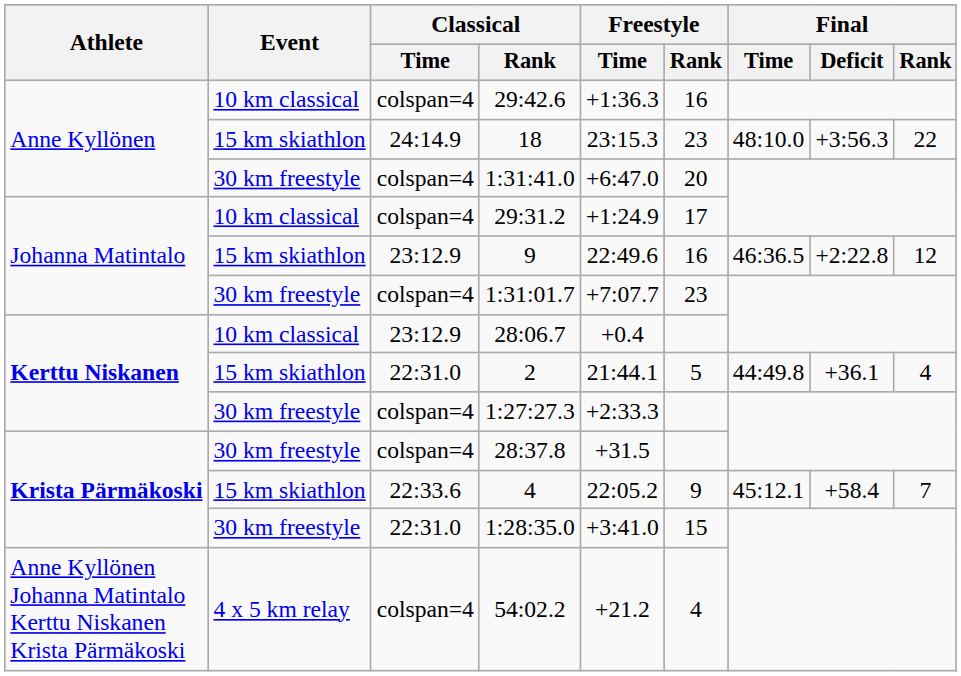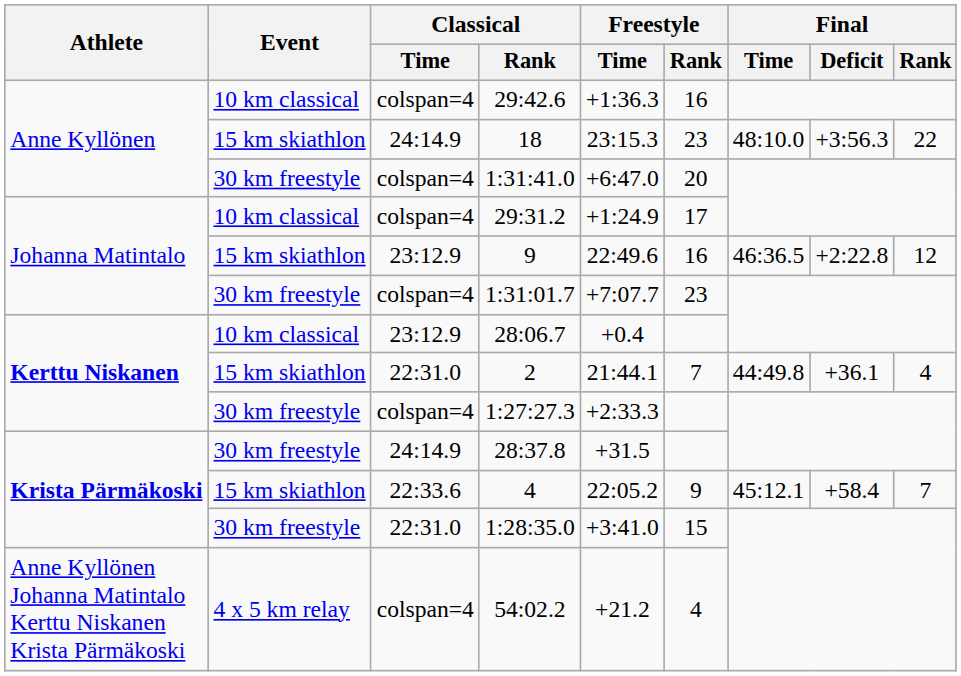(696, 372) 5 -> (696, 372) 7
(425, 450) colspan=4 -> (425, 450) 24:14.9
